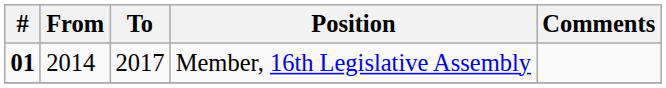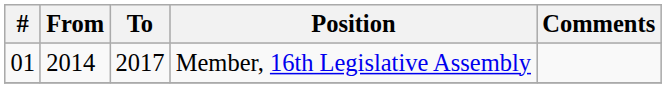(23, 62) bold -> (23, 62) normal
